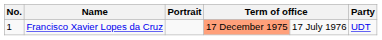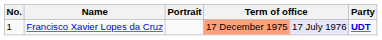(319, 27) no background -> (319, 27) lavender background
(361, 27) normal -> (361, 27) bold
